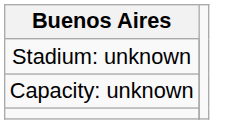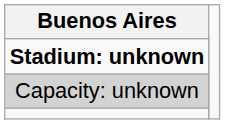(102, 56) normal -> (107, 56) bold
(102, 90) no background -> (107, 90) lightgrey background
